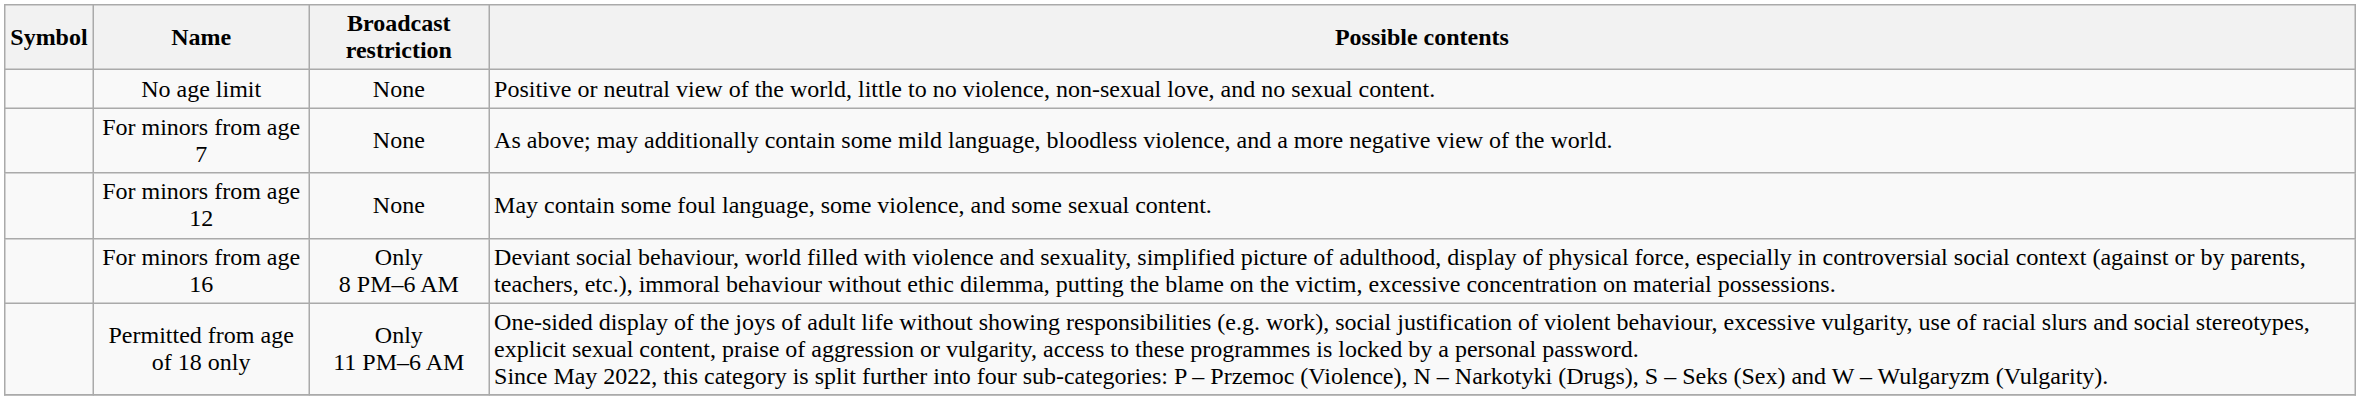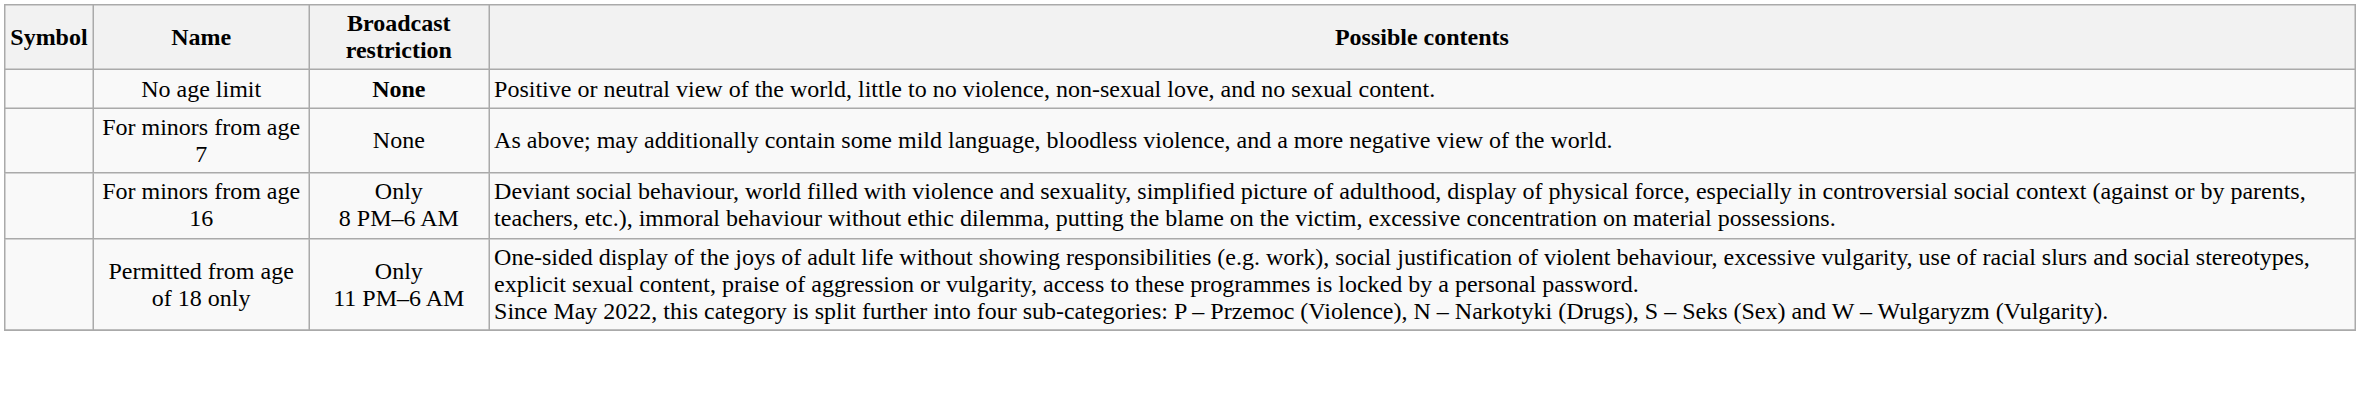(399, 88) normal -> (399, 88) bold
- row: (201, 205)
